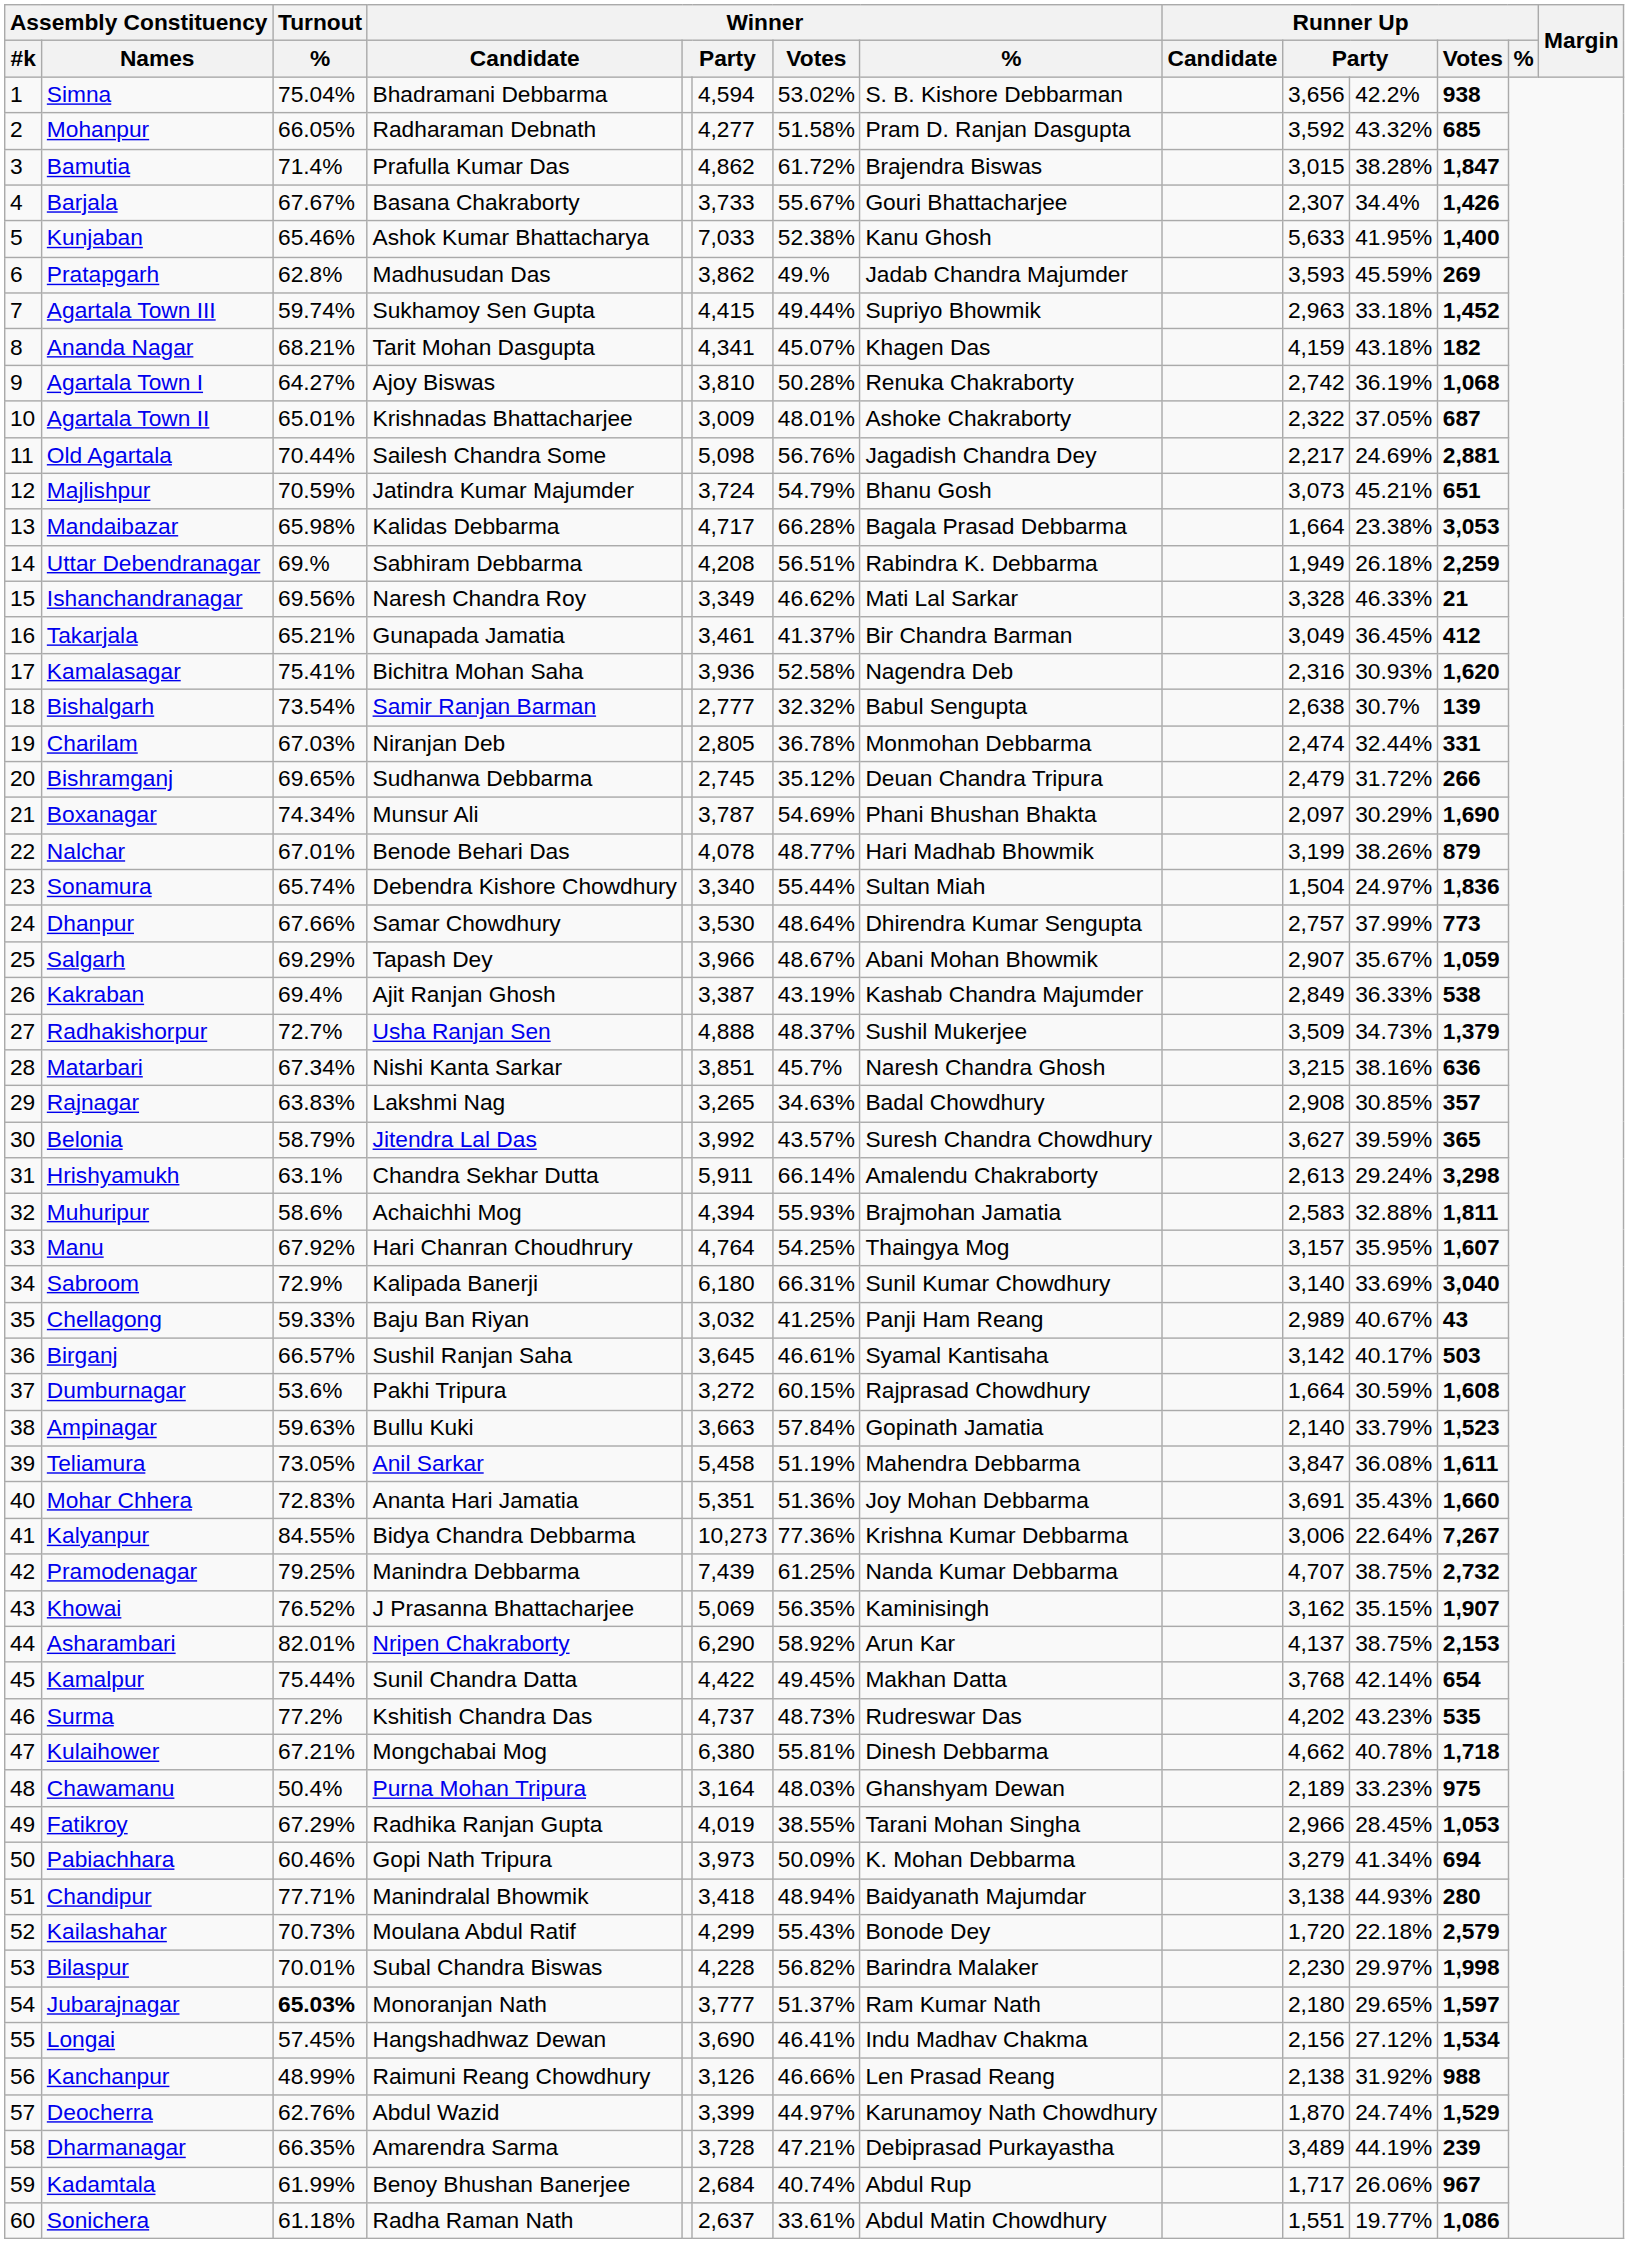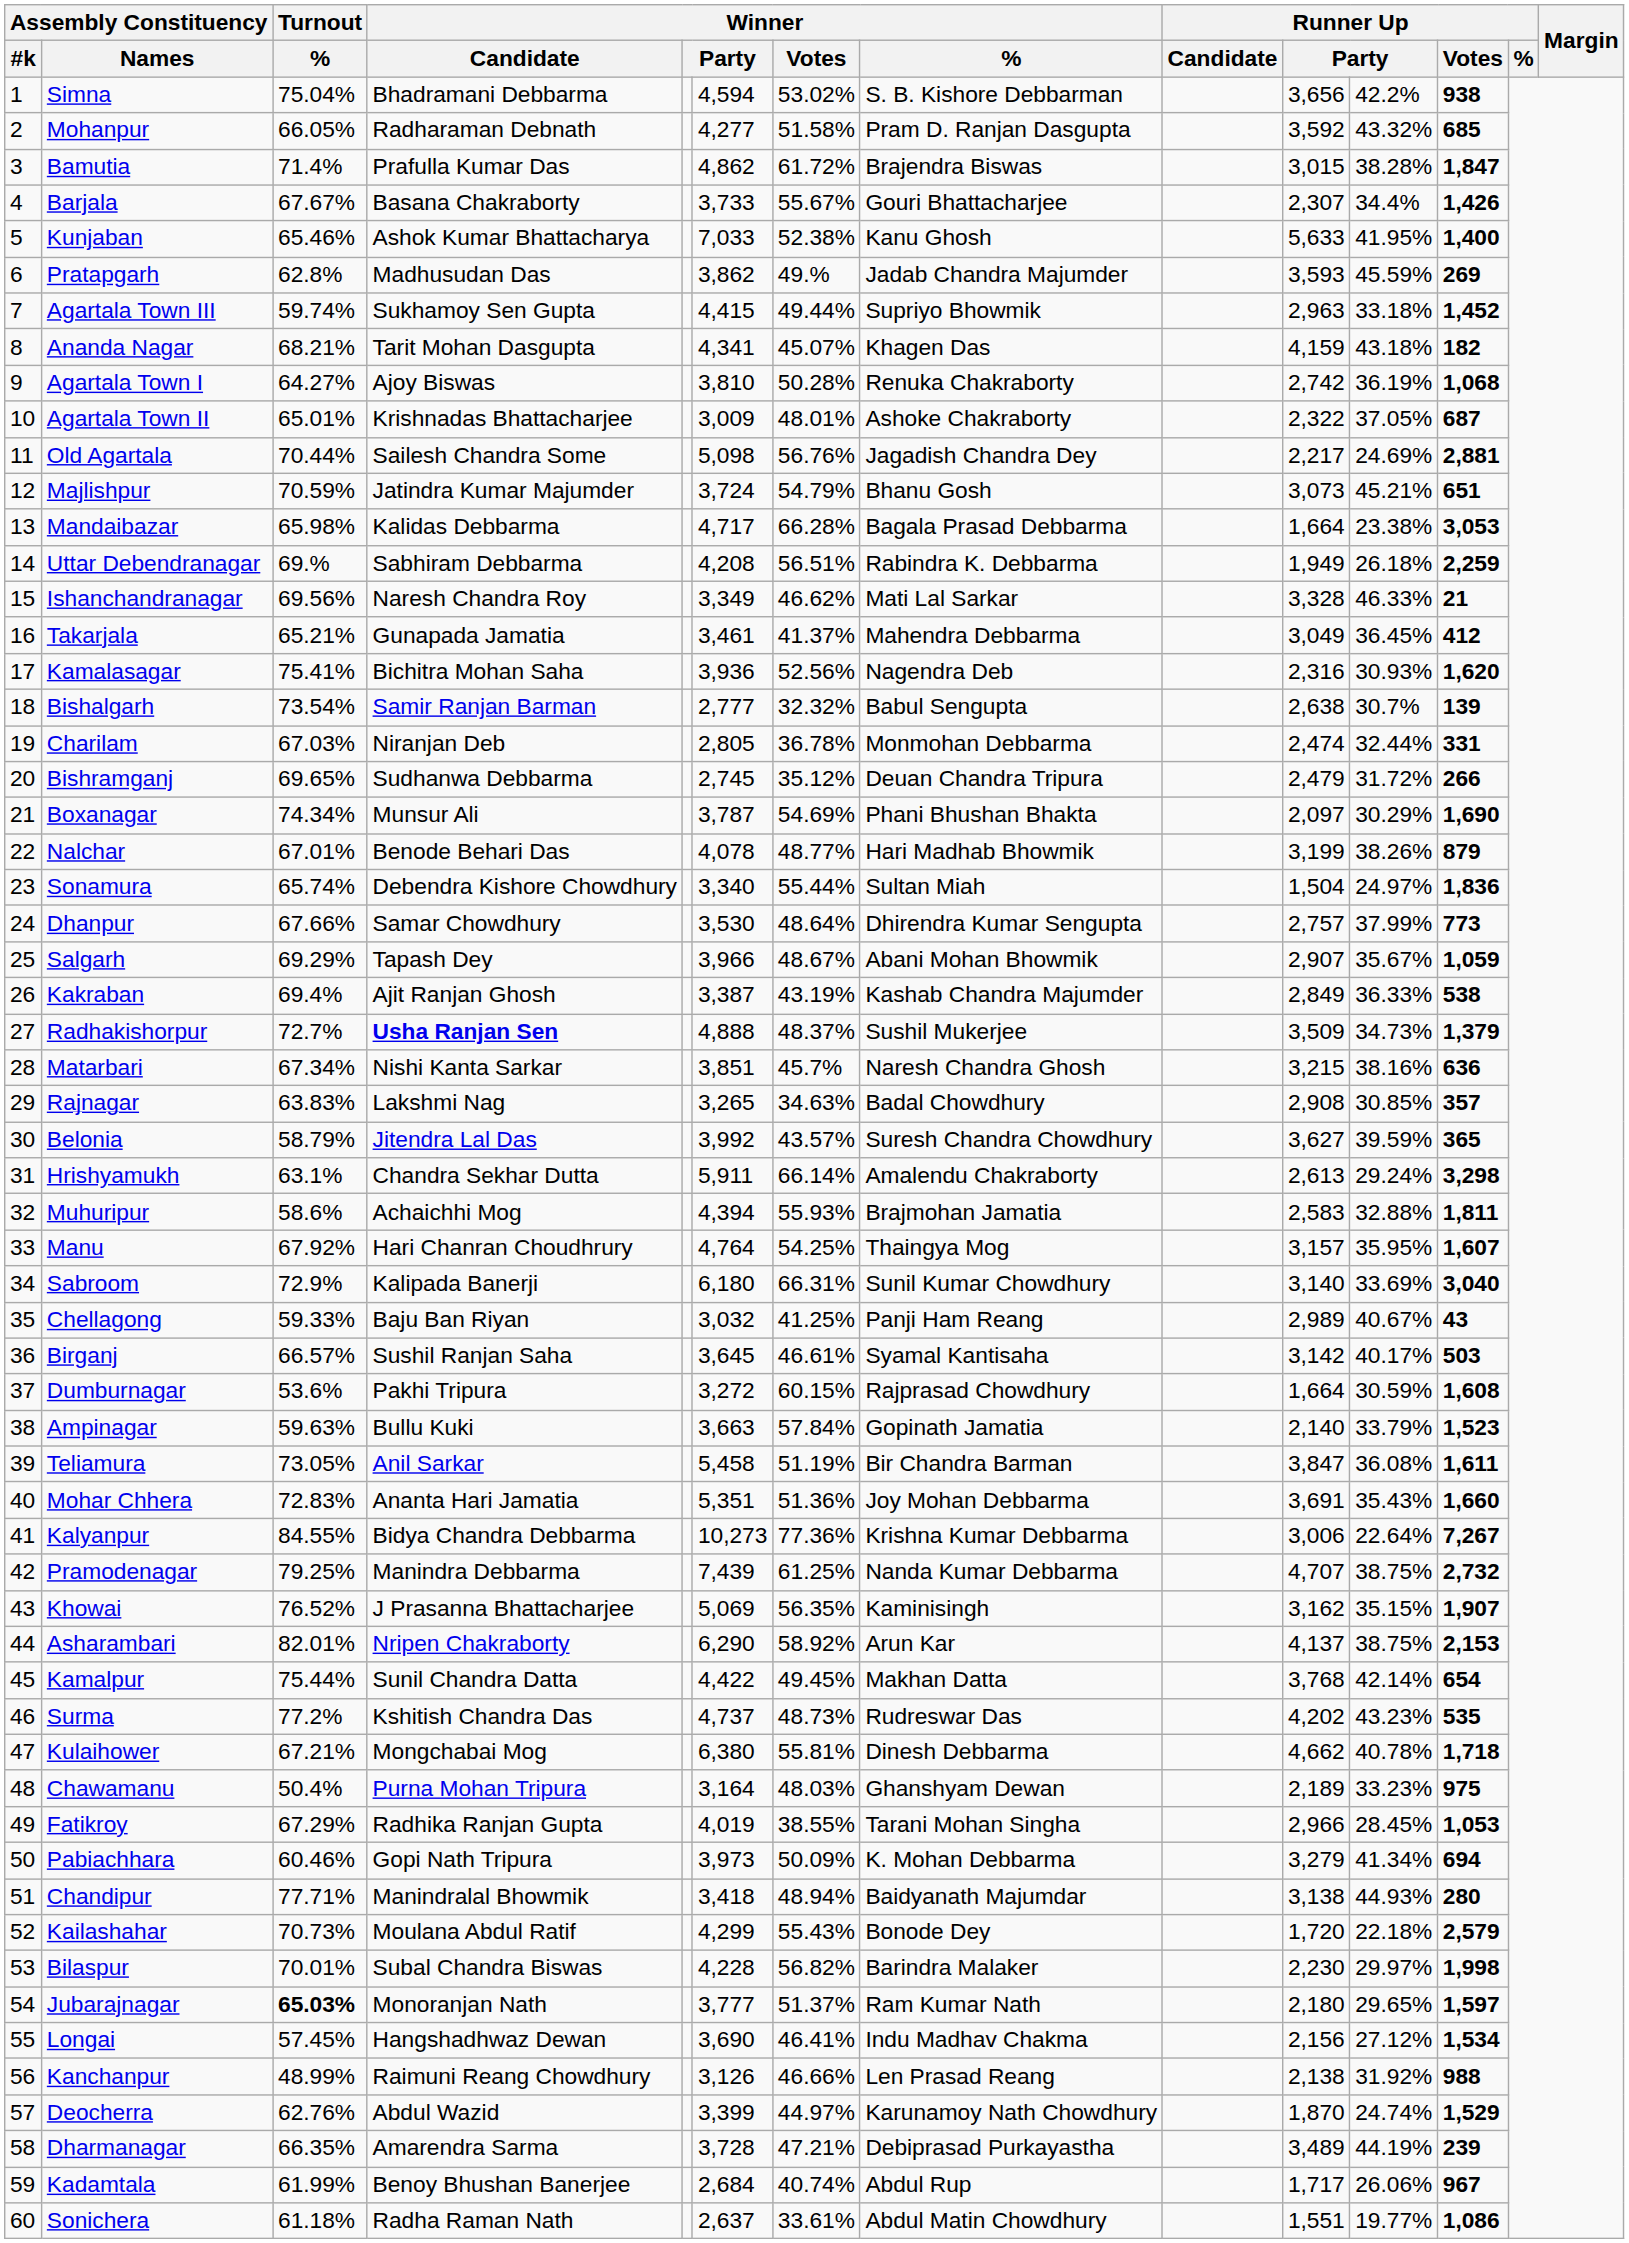(969, 635) Bir Chandra Barman -> (973, 635) Mahendra Debbarma
(816, 671) 52.58% -> (816, 671) 52.56%
(462, 1031) normal -> (465, 1031) bold
(973, 1463) Mahendra Debbarma -> (969, 1463) Bir Chandra Barman
